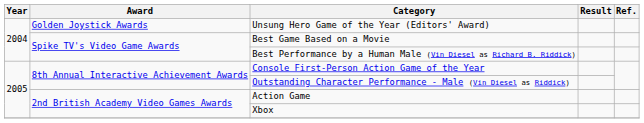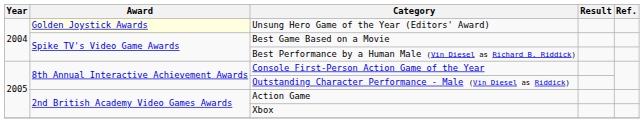(90, 26) no background -> (90, 26) lightyellow background
